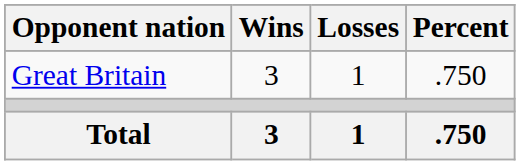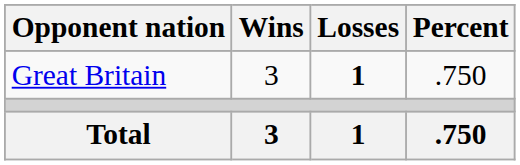(358, 74) normal -> (358, 74) bold
